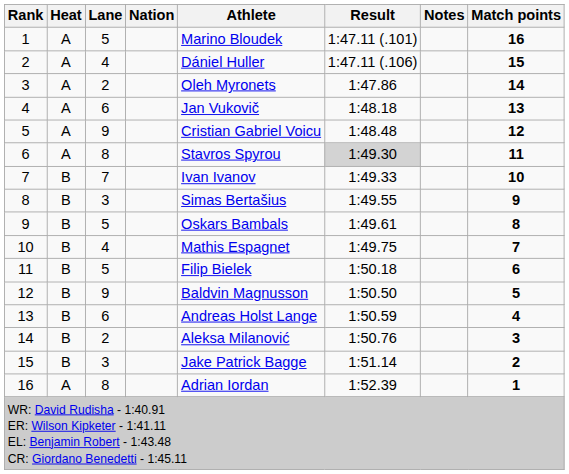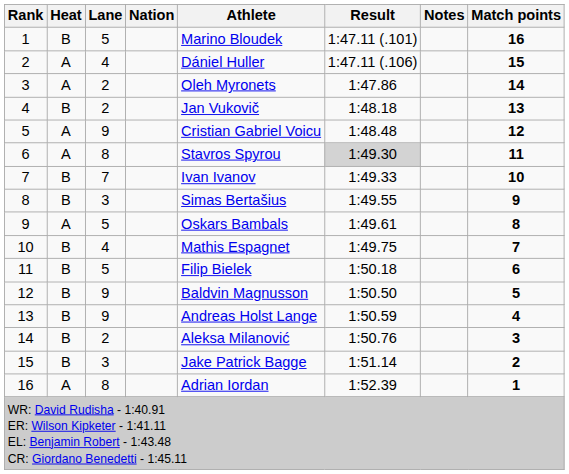(66, 39) A -> (66, 39) B
(66, 108) A -> (66, 108) B
(105, 108) 6 -> (105, 108) 2
(66, 223) B -> (66, 223) A
(105, 316) 6 -> (105, 316) 9
